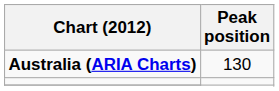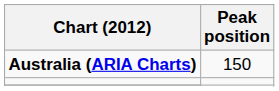(237, 63) 130 -> (237, 63) 150
